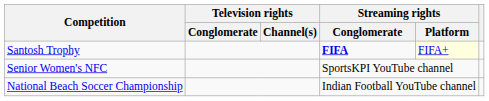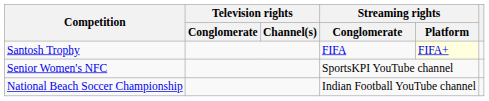(335, 50) bold -> (334, 50) normal
